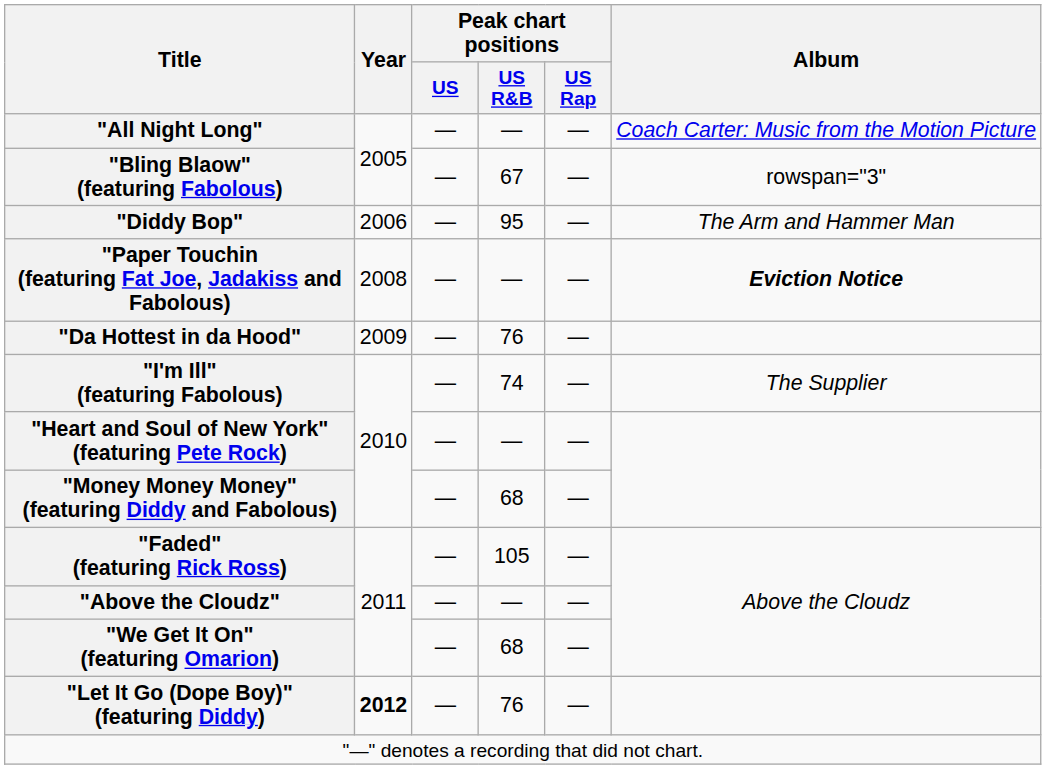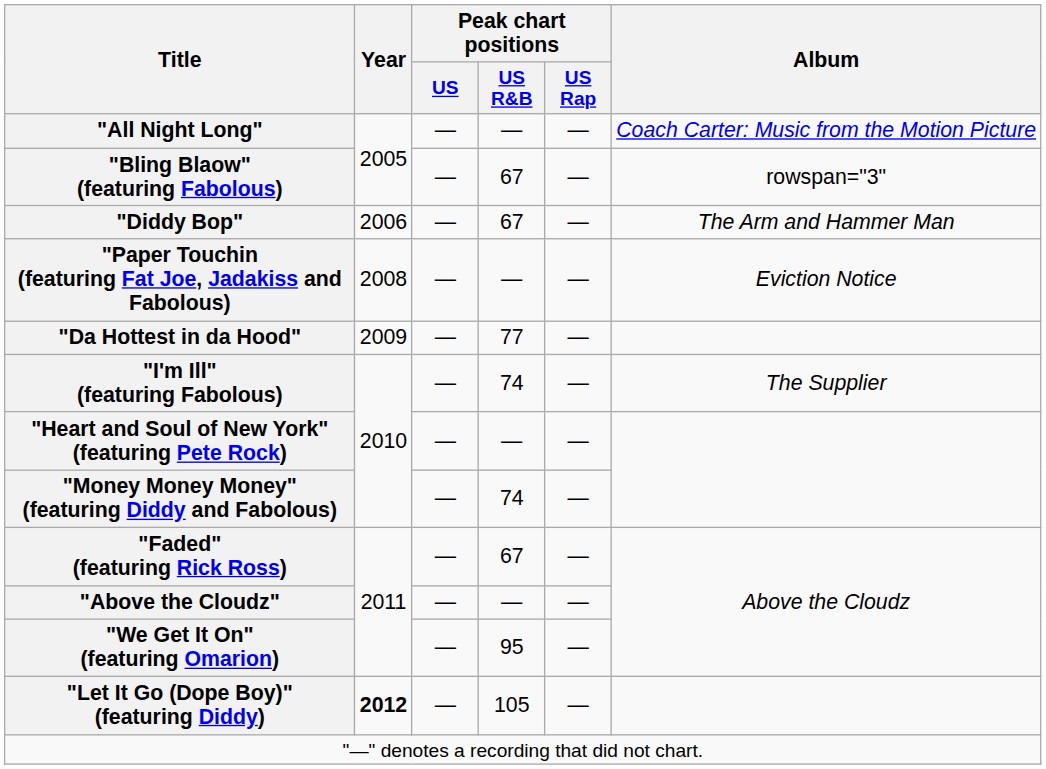(512, 222) 95 -> (512, 222) 67
(826, 279) bold -> (826, 279) normal
(512, 337) 76 -> (512, 337) 77
(512, 498) 68 -> (512, 498) 74
(512, 556) 105 -> (512, 556) 67
(512, 647) 68 -> (512, 647) 95
(512, 705) 76 -> (512, 705) 105
